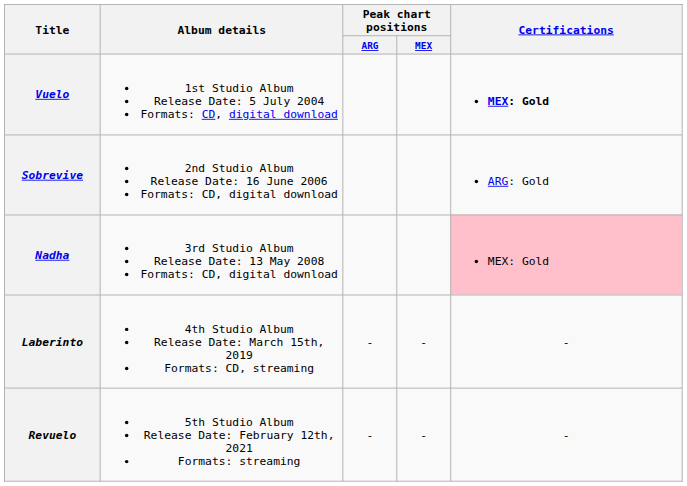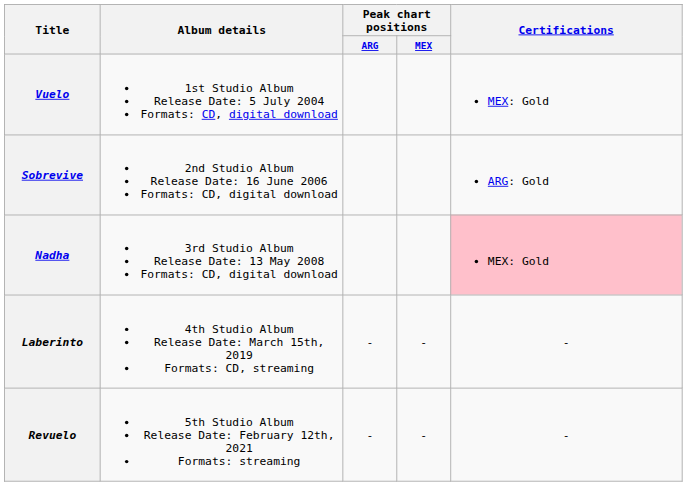(566, 101) bold -> (566, 101) normal
